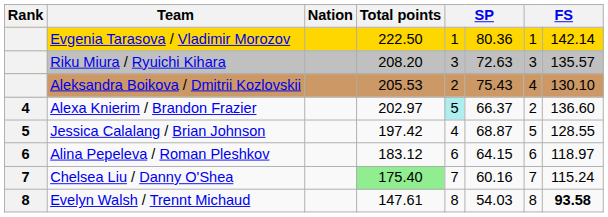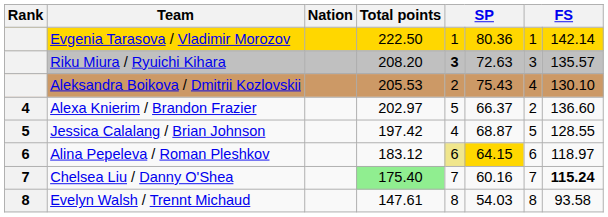(455, 62) normal -> (455, 62) bold
(455, 108) paleturquoise background -> (455, 108) no background
(455, 154) no background -> (455, 154) khaki background
(494, 154) no background -> (494, 154) gold background
(573, 177) normal -> (573, 177) bold
(573, 200) bold -> (573, 200) normal
